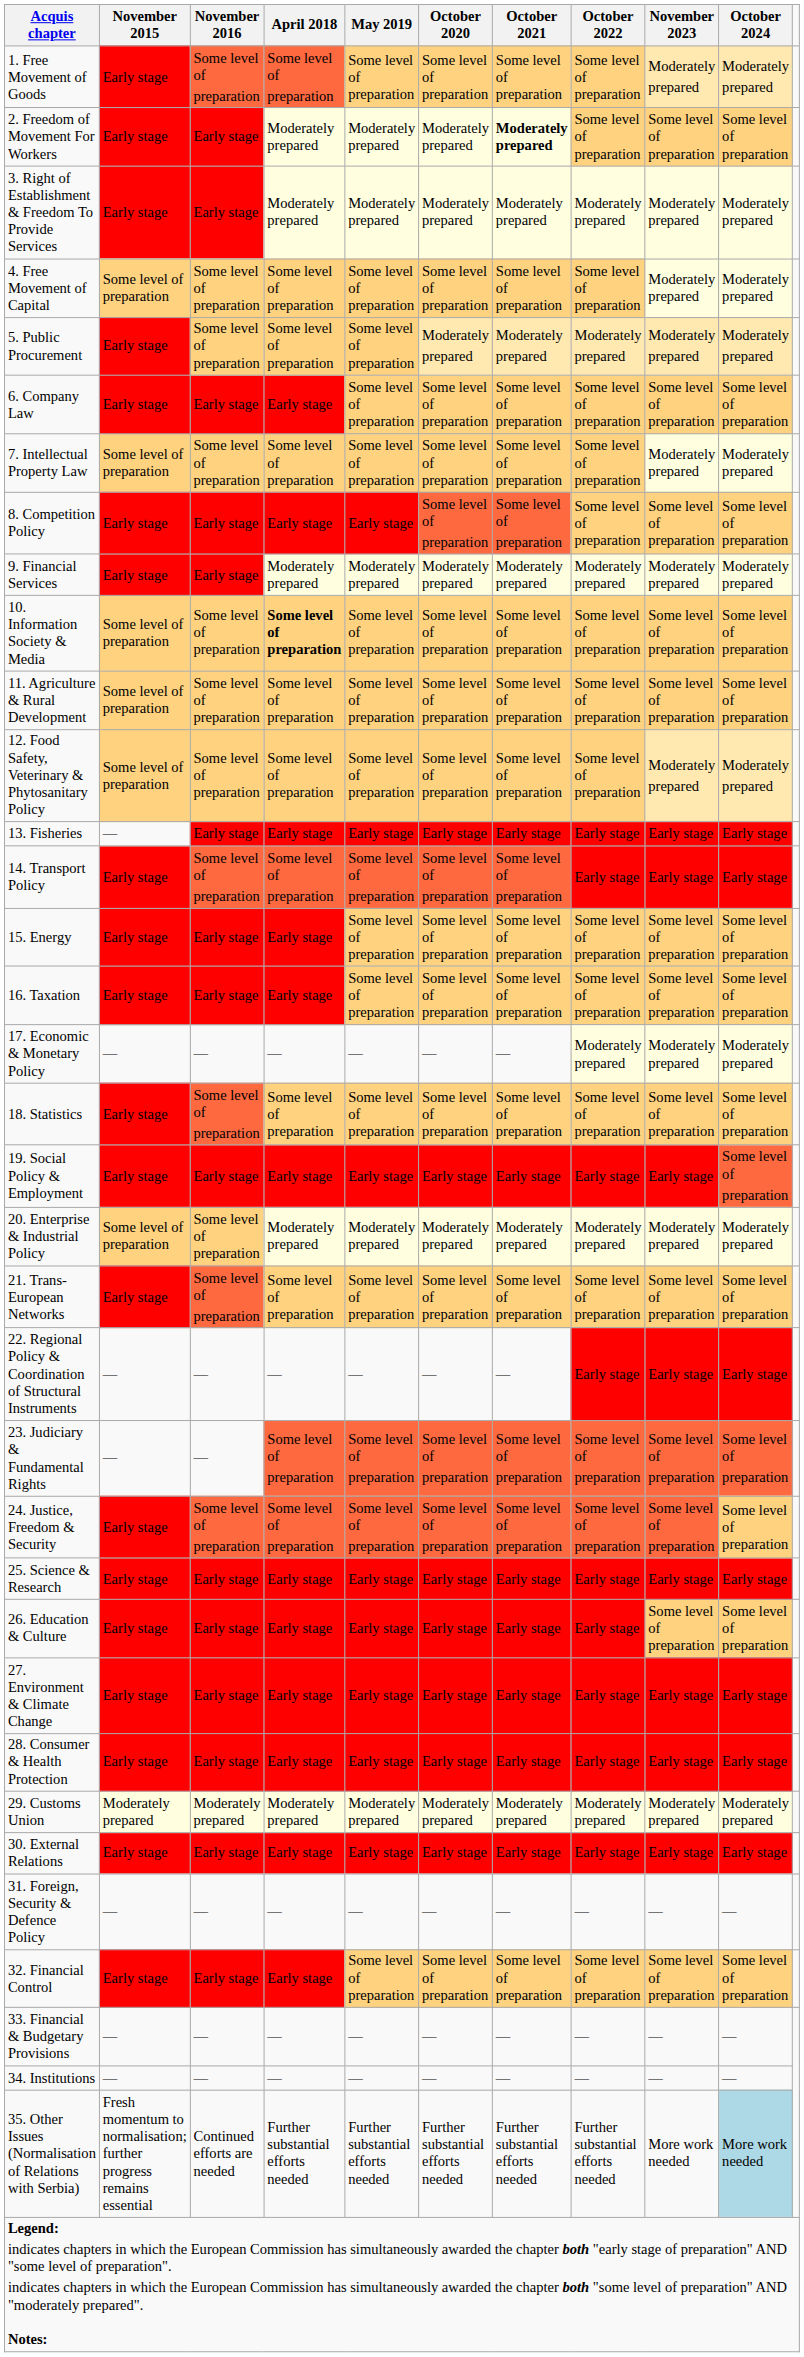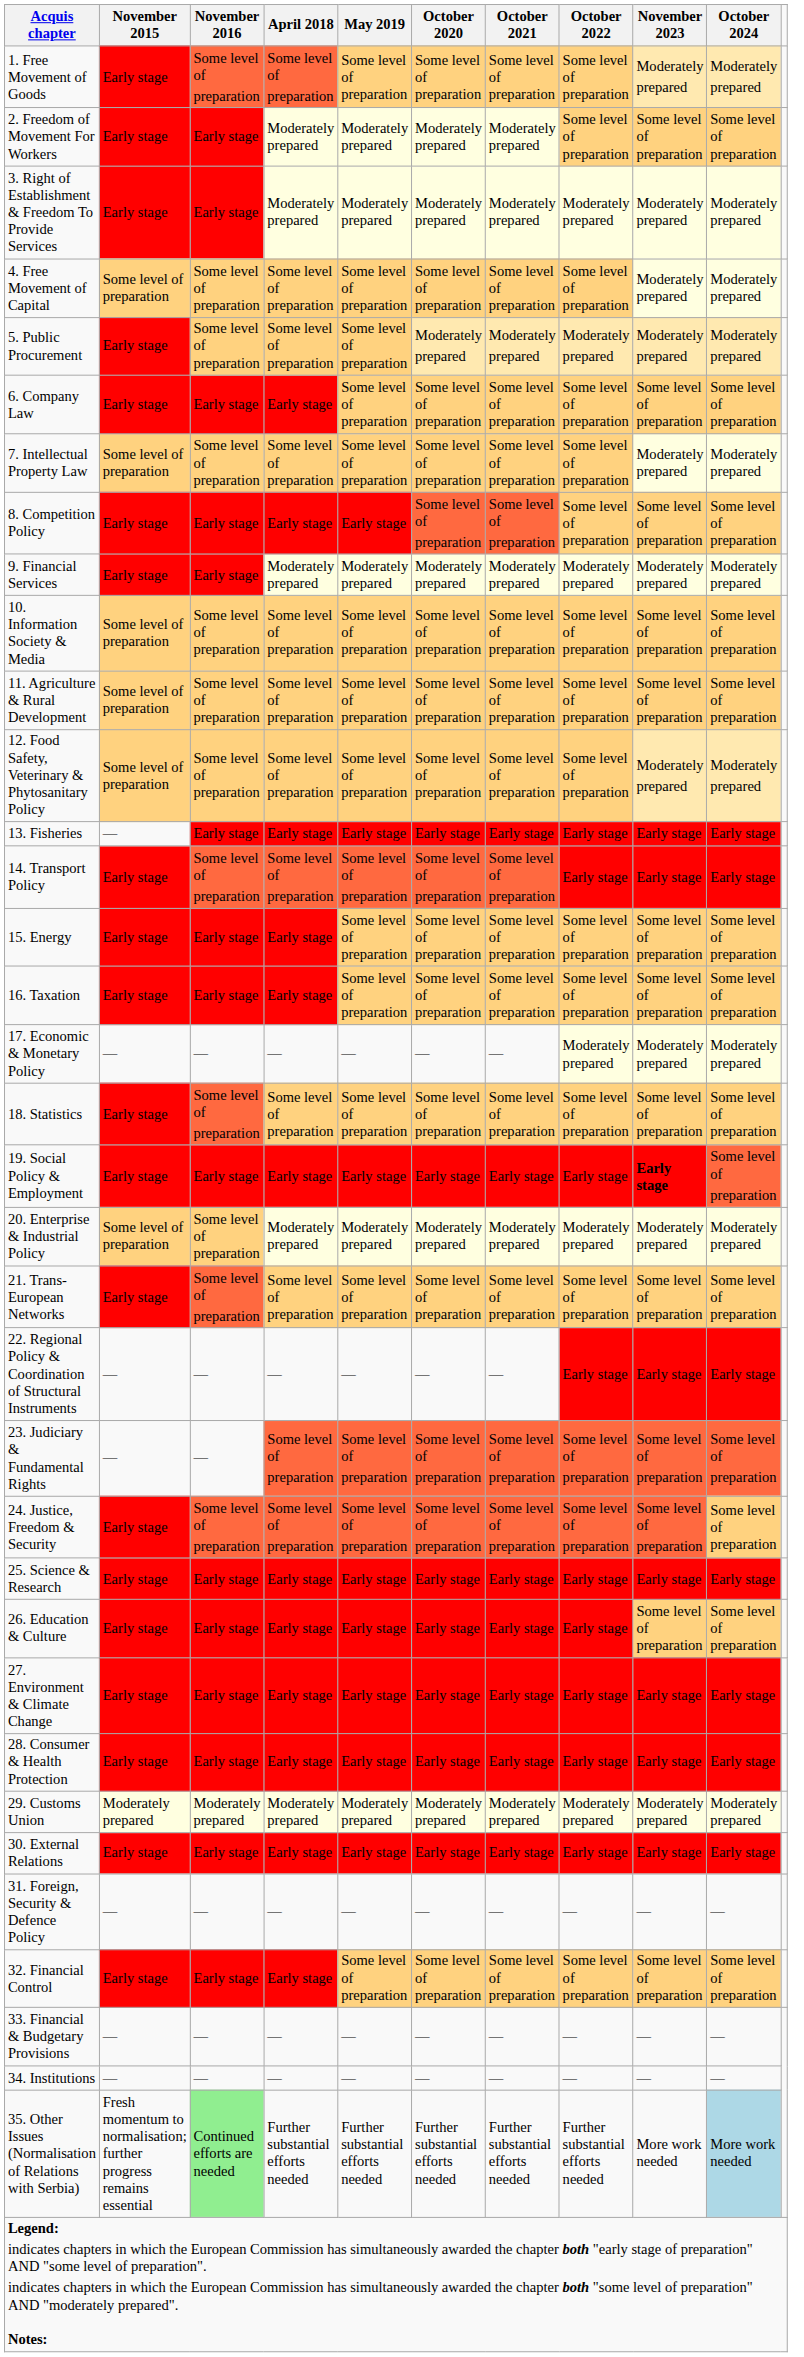(532, 137) bold -> (522, 137) normal
(304, 633) bold -> (300, 633) normal
(681, 1176) normal -> (654, 1176) bold
(224, 2153) no background -> (224, 2153) lightgreen background
